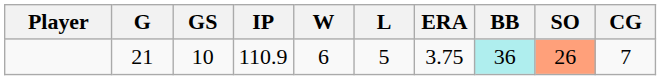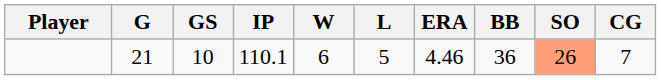(263, 56) 110.9 -> (263, 56) 110.1
(444, 56) 3.75 -> (444, 56) 4.46
(505, 56) paleturquoise background -> (505, 56) no background
